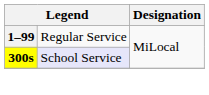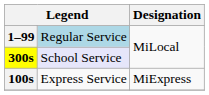(84, 36) no background -> (84, 36) lightblue background
+ row: (21, 79)
